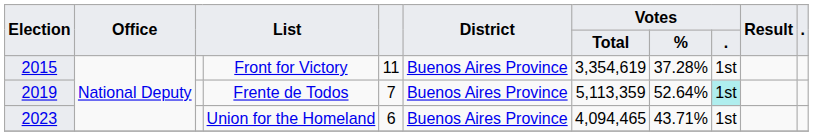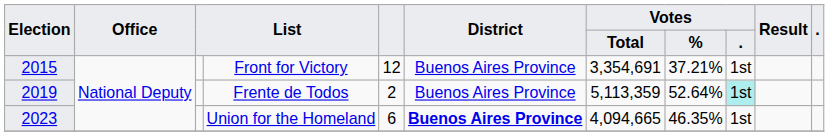(391, 68) 11 -> (392, 68) 12
(611, 68) 3,354,619 -> (625, 68) 3,354,691
(681, 68) 37.28% -> (696, 68) 37.21%
(391, 93) 7 -> (392, 93) 2
(487, 119) normal -> (495, 119) bold
(611, 119) 4,094,465 -> (625, 119) 4,094,665
(681, 119) 43.71% -> (696, 119) 46.35%
